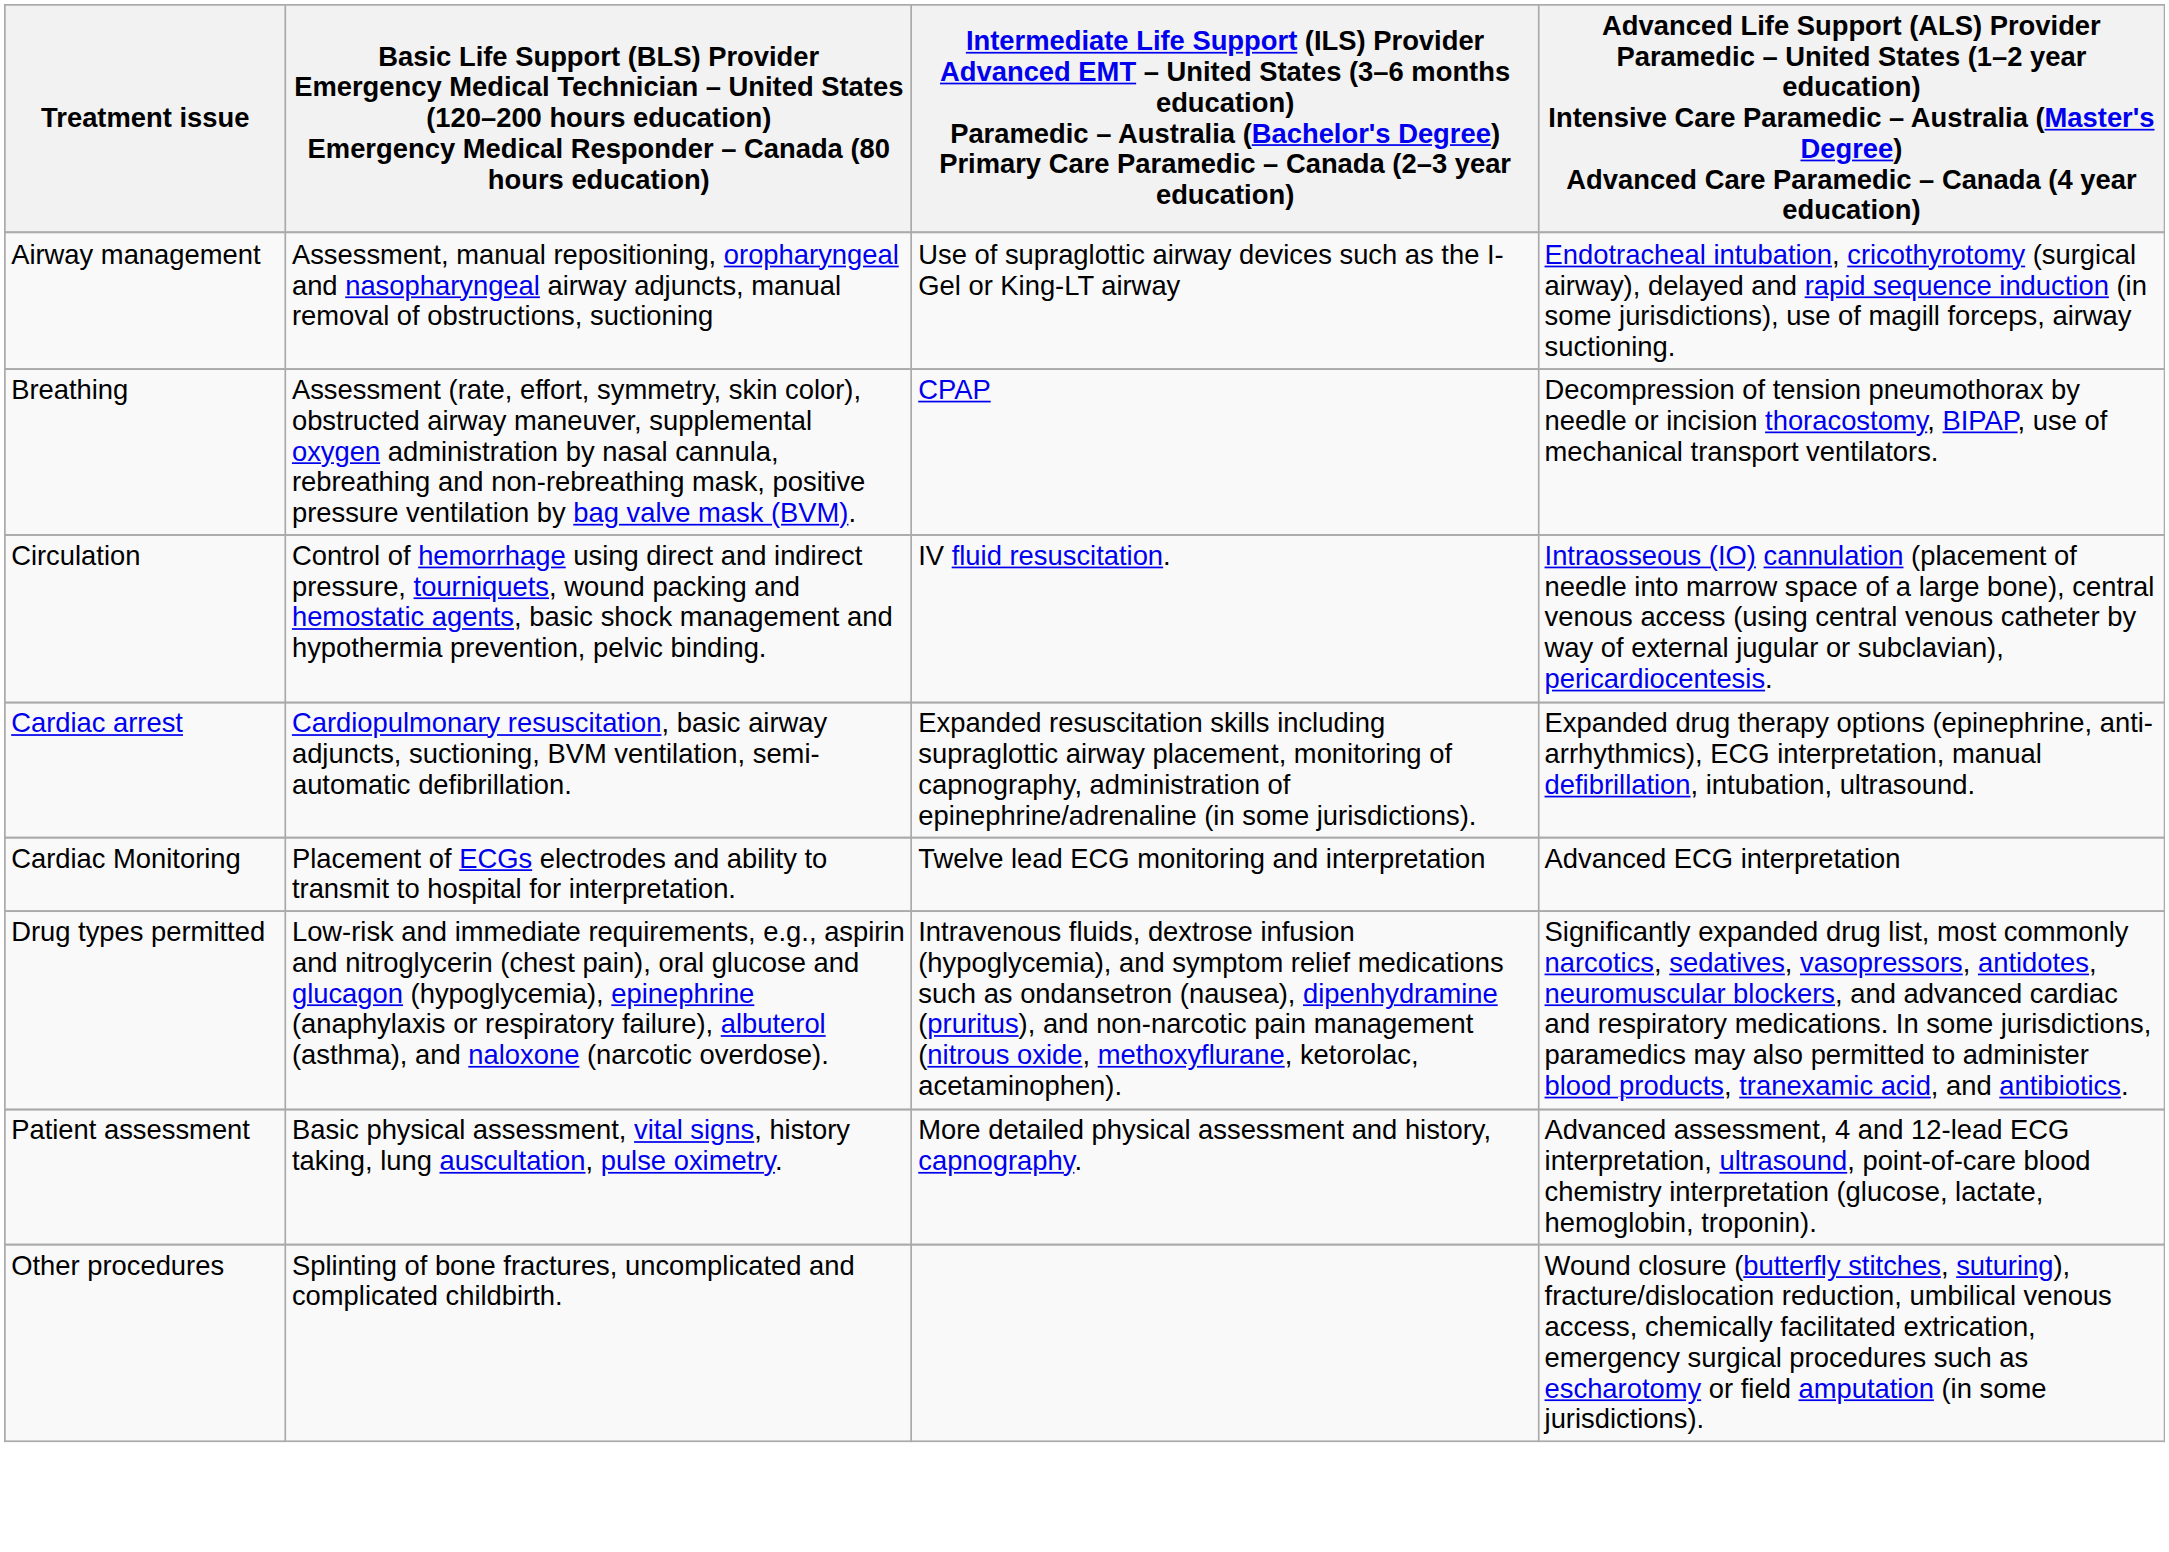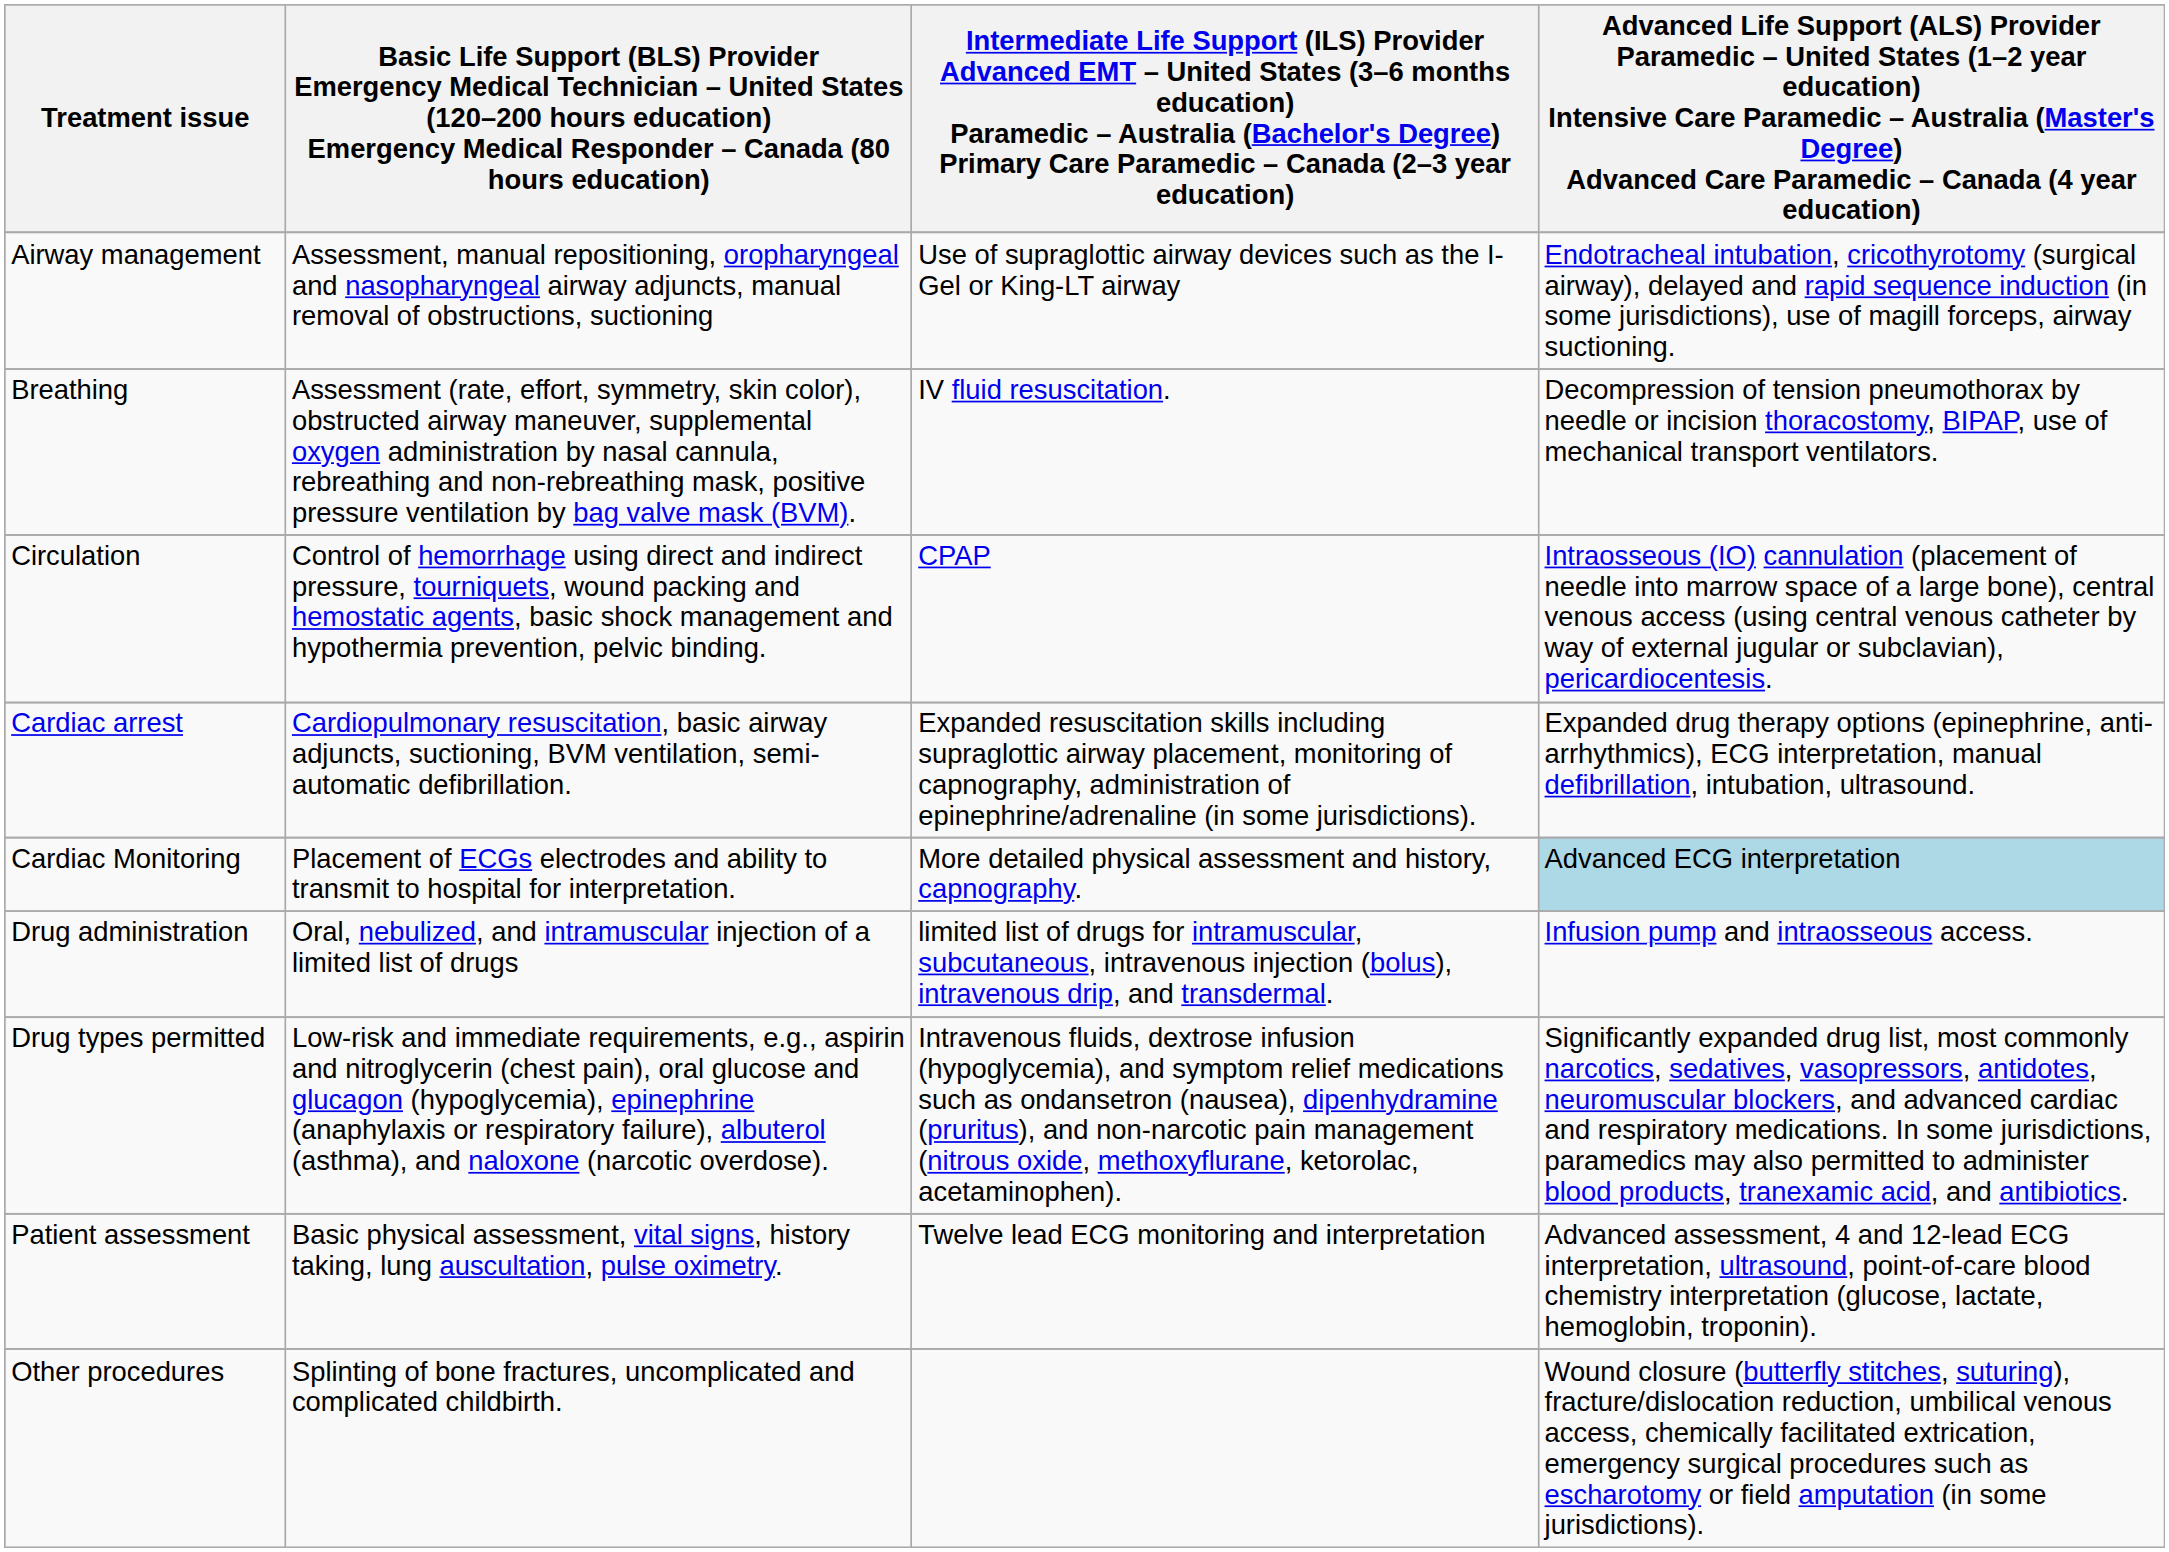(954, 389) CPAP -> (1044, 389) IV fluid resuscitation.
(1044, 556) IV fluid resuscitation. -> (954, 556) CPAP
(1202, 858) Twelve lead ECG monitoring and interpretation -> (1205, 874) More detailed physical assessment and history, capnography.
(1722, 858) no background -> (1722, 858) lightblue background
+ row: (130, 932)
(1205, 1145) More detailed physical assessment and history, capnography. -> (1202, 1235) Twelve lead ECG monitoring and interpretation
